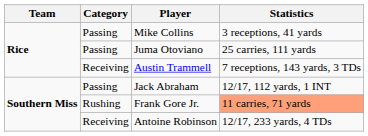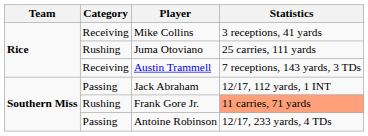(100, 31) Passing -> (106, 31) Receiving
(100, 49) Passing -> (102, 49) Rushing
(106, 121) Receiving -> (100, 121) Passing
